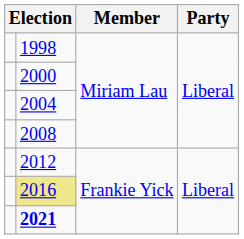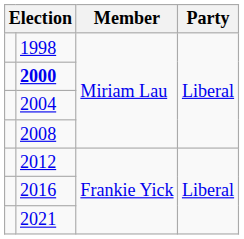(38, 76) normal -> (38, 76) bold
(38, 190) khaki background -> (38, 190) no background
(38, 219) bold -> (38, 219) normal
